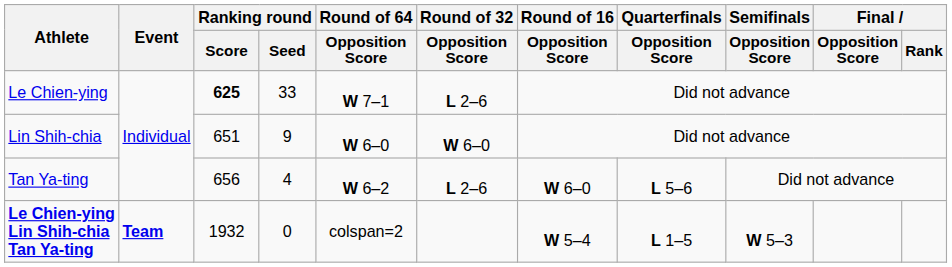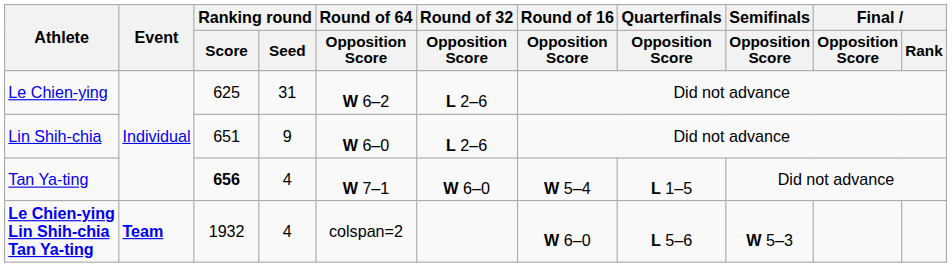(227, 93) bold -> (227, 93) normal
(287, 93) 33 -> (287, 93) 31
(366, 102) W 7–1 -> (366, 102) W 6–2
(467, 145) W 6–0 -> (467, 145) L 2–6
(227, 180) normal -> (227, 180) bold
(366, 189) W 6–2 -> (366, 189) W 7–1
(467, 189) L 2–6 -> (467, 189) W 6–0
(567, 189) W 6–0 -> (567, 189) W 5–4
(672, 189) L 5–6 -> (672, 189) L 1–5
(287, 232) 0 -> (287, 232) 4
(567, 241) W 5–4 -> (567, 241) W 6–0
(672, 241) L 1–5 -> (672, 241) L 5–6
